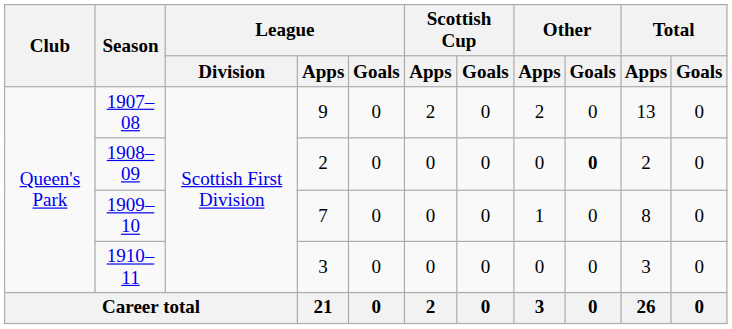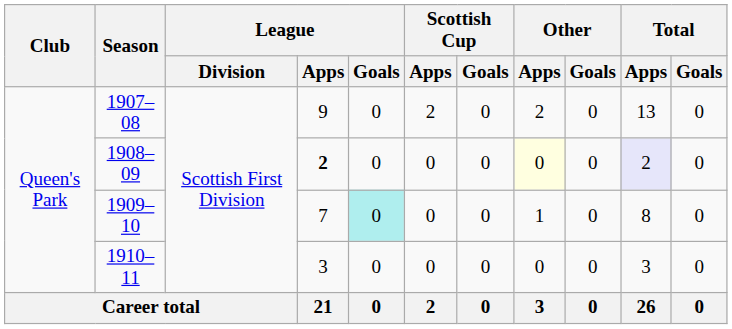(323, 163) normal -> (323, 163) bold
(540, 163) no background -> (540, 163) lightyellow background
(593, 163) bold -> (593, 163) normal
(646, 163) no background -> (646, 163) lavender background
(376, 215) no background -> (376, 215) paleturquoise background
